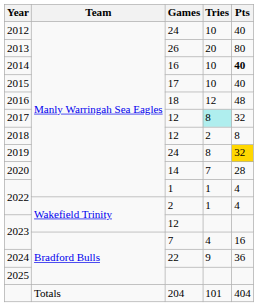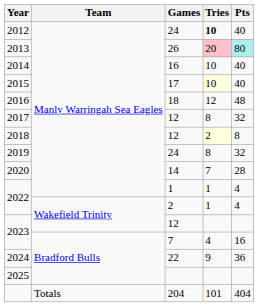(211, 30) normal -> (211, 30) bold
(211, 48) no background -> (211, 48) pink background
(240, 48) no background -> (240, 48) paleturquoise background
(240, 65) bold -> (240, 65) normal
(211, 83) no background -> (211, 83) lightyellow background
(208, 118) paleturquoise background -> (208, 118) no background
(208, 135) no background -> (208, 135) lightyellow background
(240, 153) gold background -> (240, 153) no background
